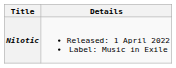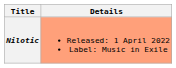(106, 45) no background -> (106, 45) lightsalmon background
